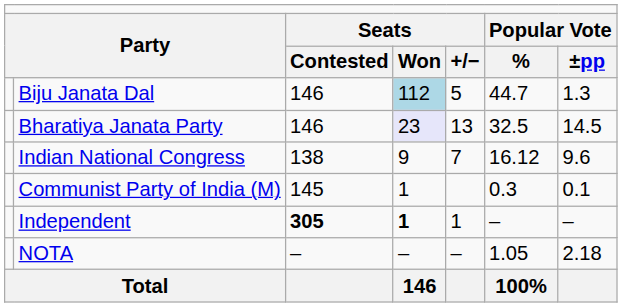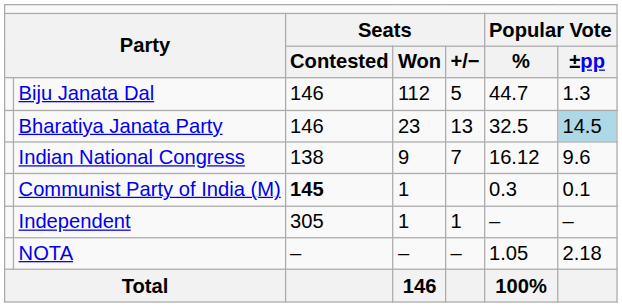(414, 93) lightblue background -> (414, 93) no background
(409, 125) lavender background -> (409, 125) no background
(582, 125) no background -> (582, 125) lightblue background
(307, 189) normal -> (307, 189) bold
(307, 221) bold -> (307, 221) normal
(403, 221) bold -> (403, 221) normal
